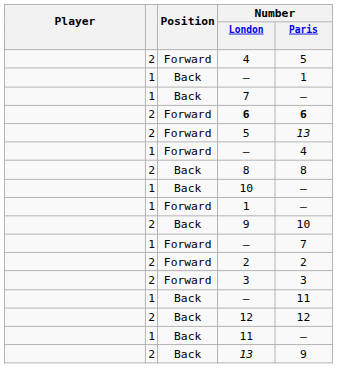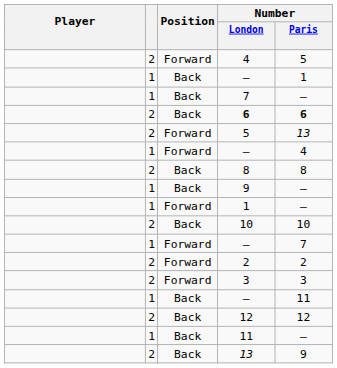(188, 114) Forward -> (188, 114) Back
(246, 188) 10 -> (246, 188) 9
(246, 225) 9 -> (246, 225) 10
